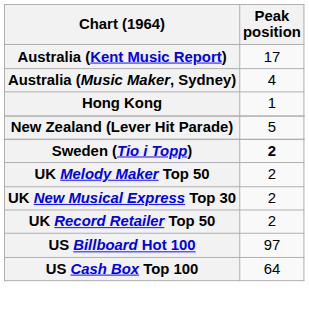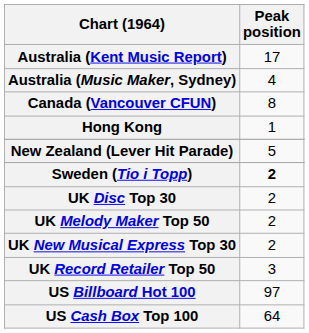+ row: (122, 103)
+ row: (122, 198)
(272, 221) 2 -> (272, 269) 3
